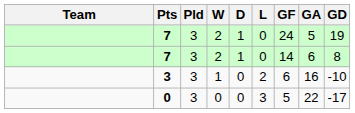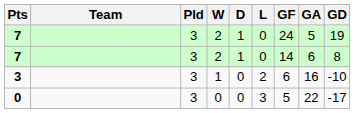columns swapped: (79, 14) <-> (167, 14)
